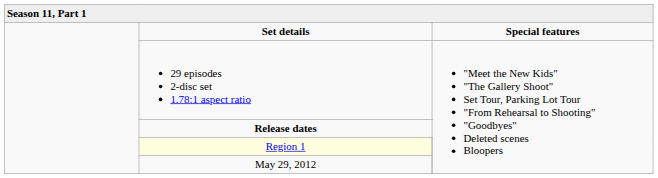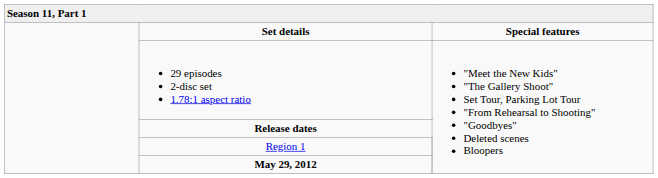(286, 146) lightyellow background -> (286, 146) no background
(286, 164) normal -> (286, 164) bold
